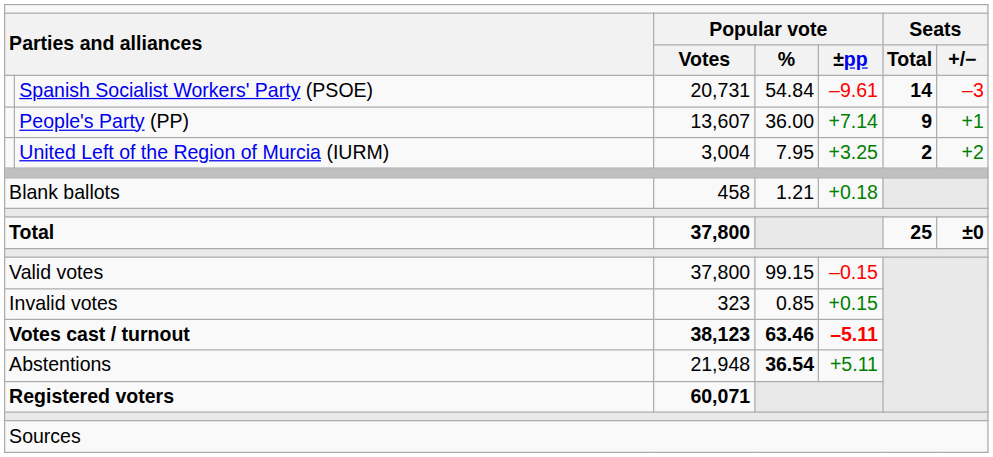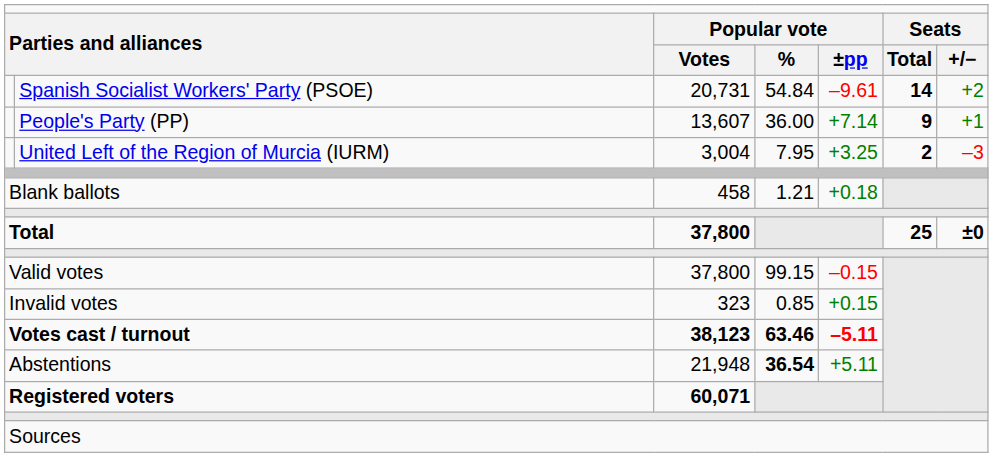(973, 90) –3 -> (973, 90) +2
(973, 152) +2 -> (973, 152) –3
